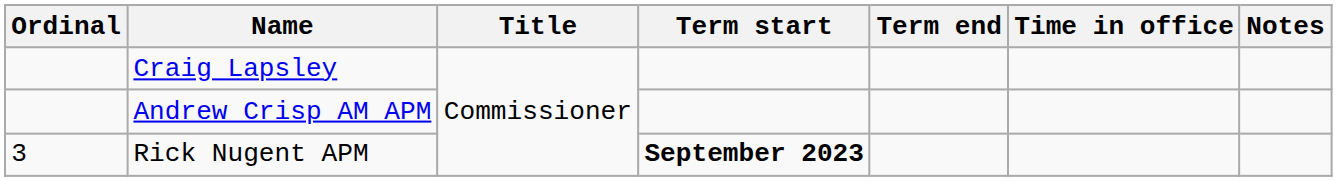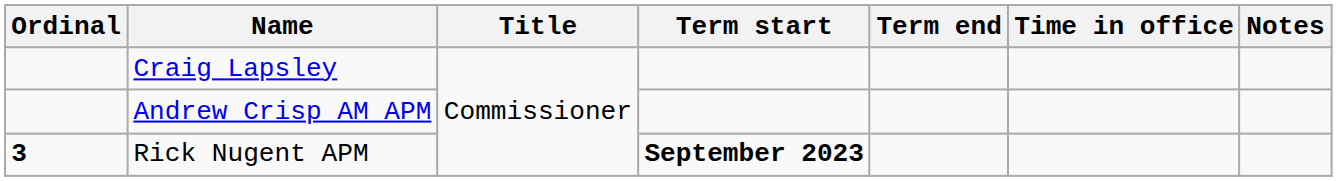(19, 154) normal -> (19, 154) bold
